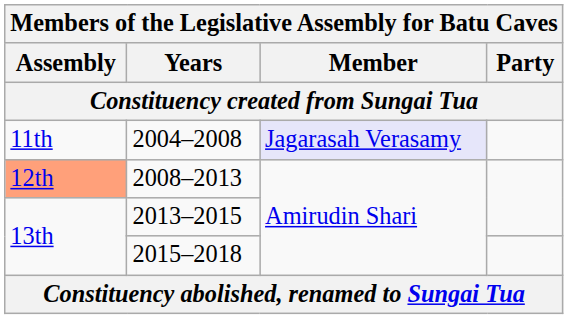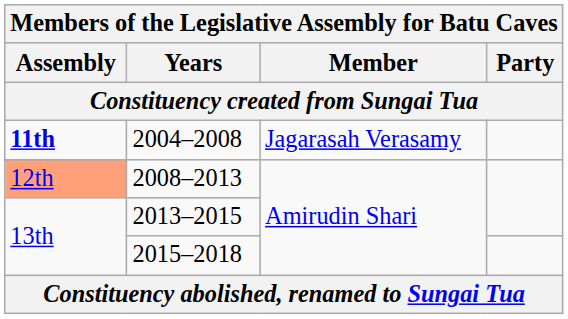(32, 139) normal -> (33, 139) bold
(363, 139) lavender background -> (363, 139) no background
